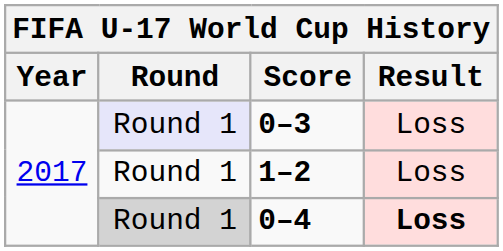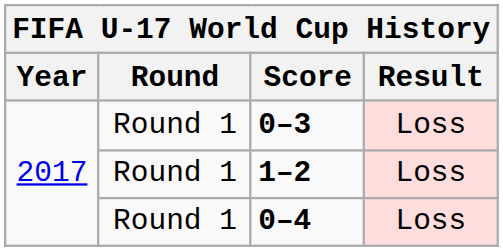(175, 125) lavender background -> (175, 125) no background
(175, 222) lightgrey background -> (175, 222) no background
(431, 222) bold -> (431, 222) normal
